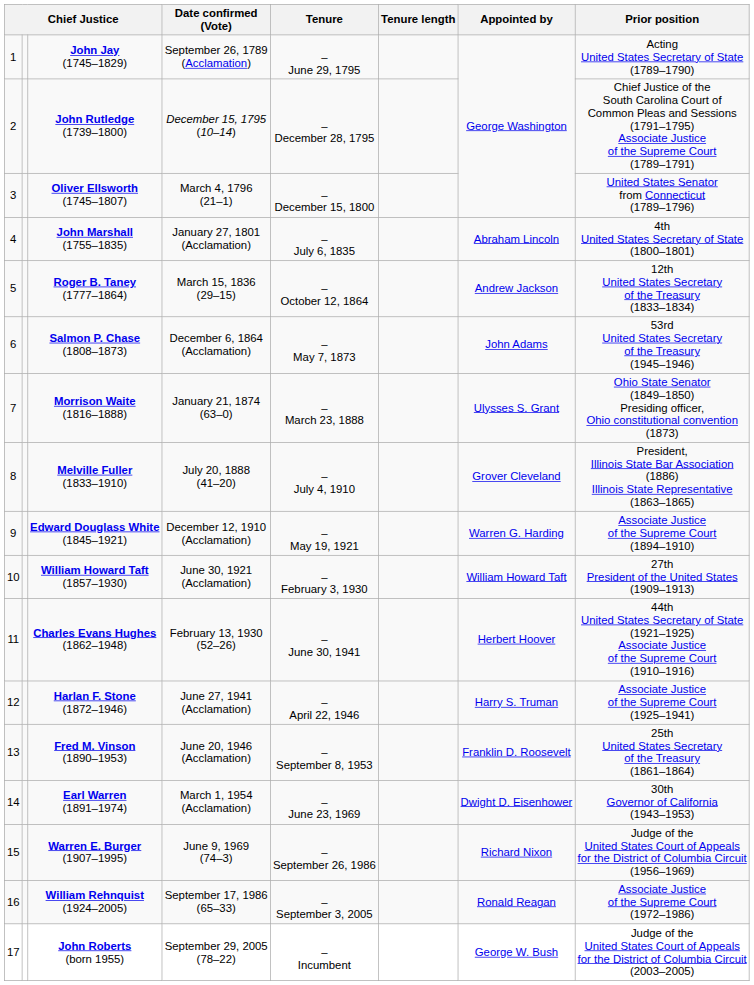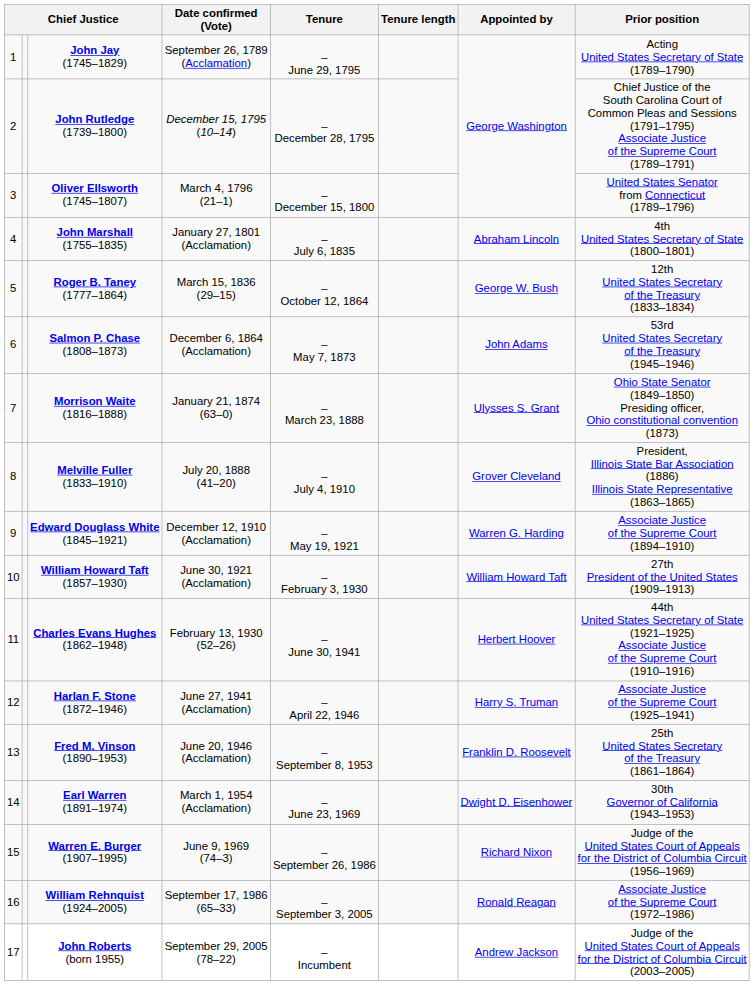(516, 288) Andrew Jackson -> (516, 288) George W. Bush
(516, 952) George W. Bush -> (516, 952) Andrew Jackson
